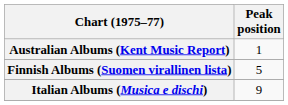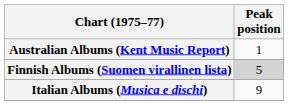(259, 69) no background -> (259, 69) lightgrey background
